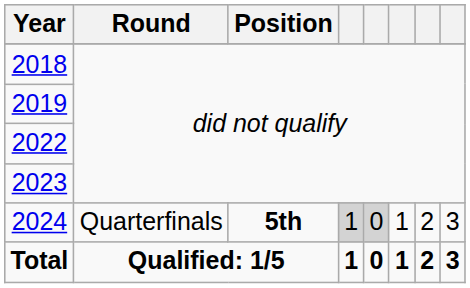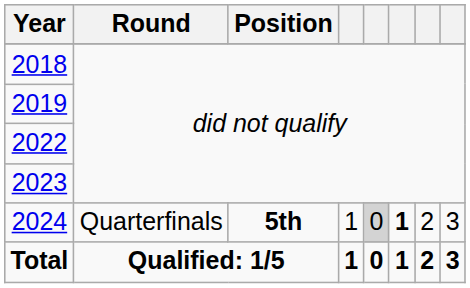(351, 222) lightgrey background -> (351, 222) no background
(402, 222) normal -> (402, 222) bold
